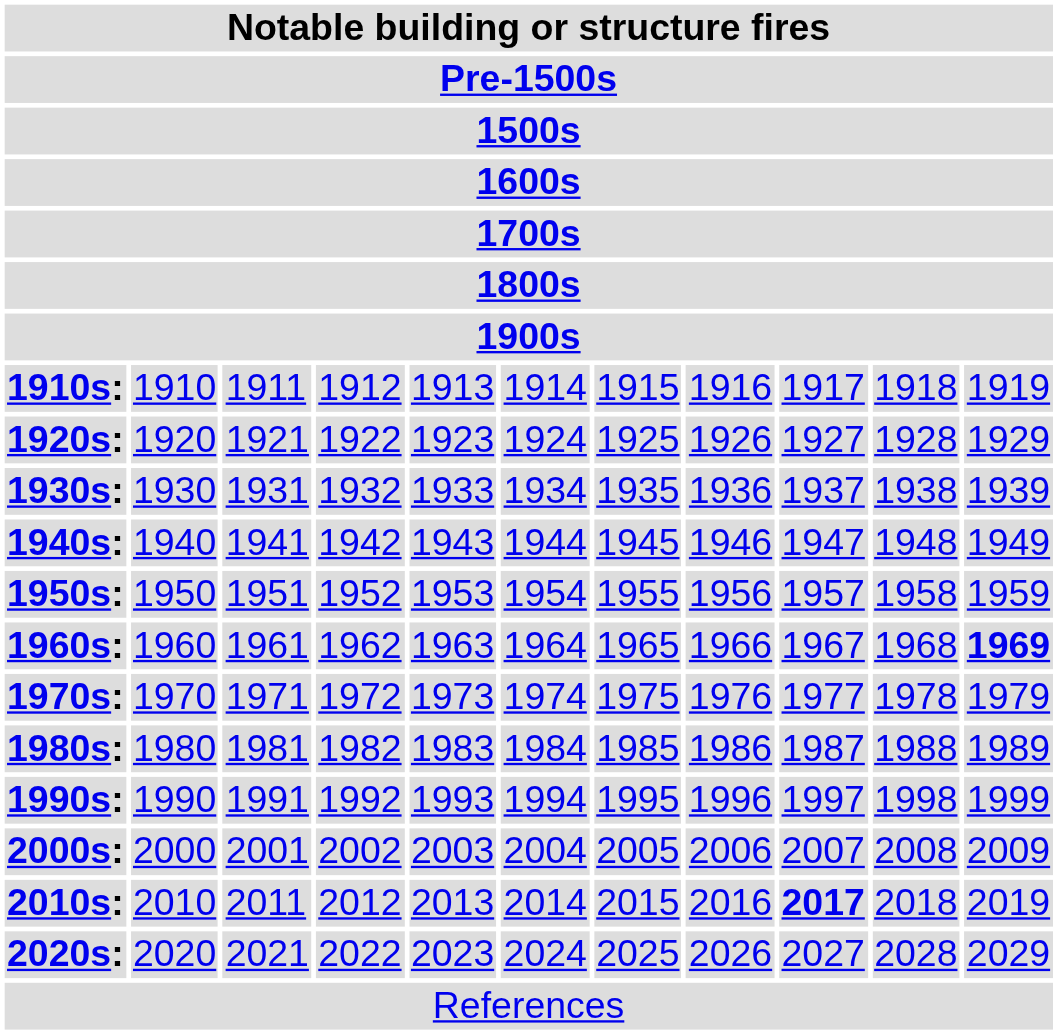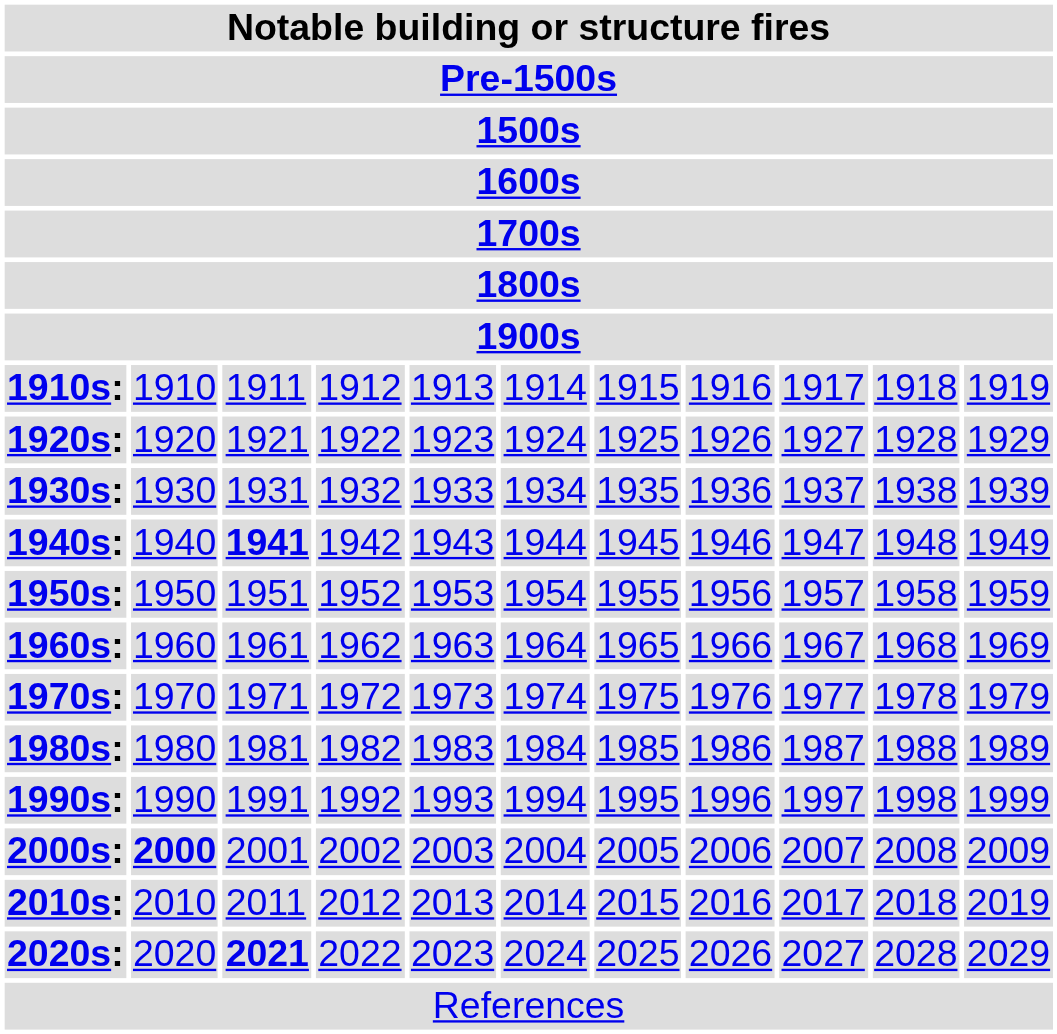(267, 542) normal -> (267, 542) bold
(1008, 645) bold -> (1008, 645) normal
(175, 851) normal -> (175, 851) bold
(823, 902) bold -> (823, 902) normal
(267, 954) normal -> (267, 954) bold
